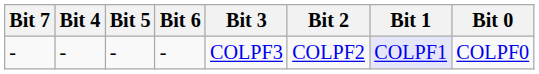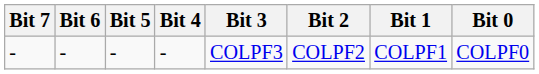columns swapped: (180, 20) <-> (80, 20)
(411, 52) lavender background -> (411, 52) no background
